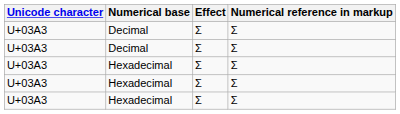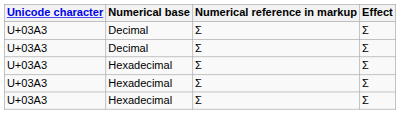columns swapped: (312, 13) <-> (210, 13)
